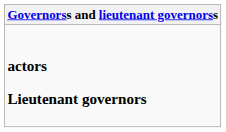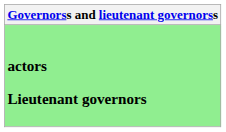(113, 83) no background -> (113, 83) lightgreen background
